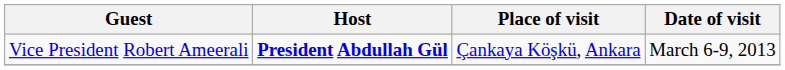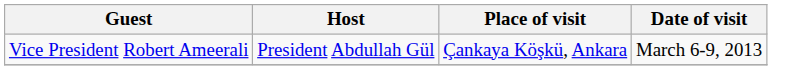(352, 49) bold -> (346, 49) normal
